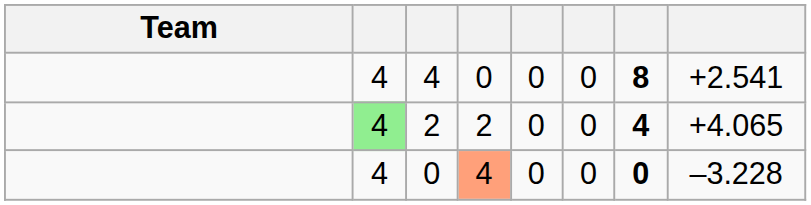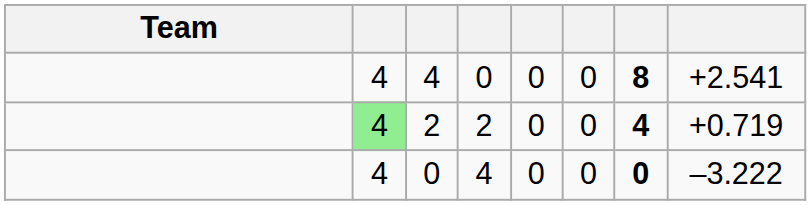(736, 125) +4.065 -> (736, 125) +0.719
(484, 174) lightsalmon background -> (484, 174) no background
(736, 174) –3.228 -> (736, 174) –3.222
